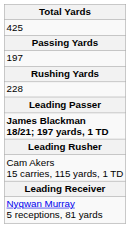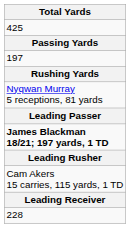(15, 89) 228 -> (55, 95) Nyqwan Murray 5 receptions, 81 yards
(55, 209) Nyqwan Murray 5 receptions, 81 yards -> (15, 215) 228
